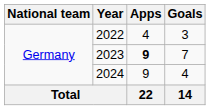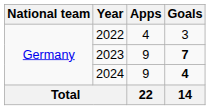(146, 54) bold -> (146, 54) normal
(185, 54) normal -> (185, 54) bold
(185, 74) normal -> (185, 74) bold
